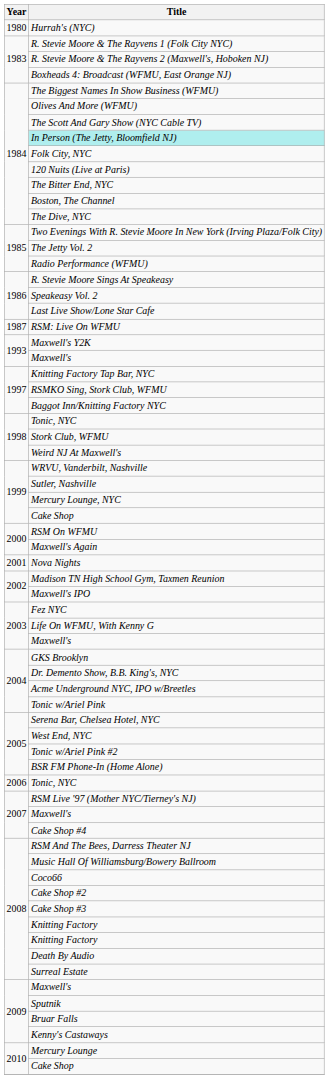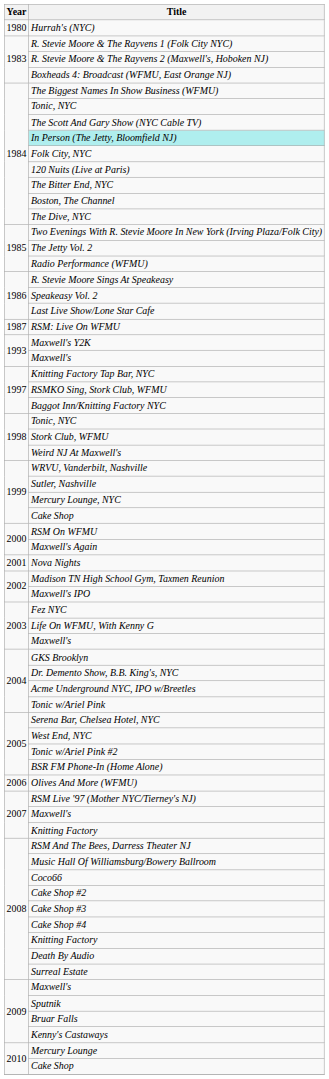(84, 106) Olives And More (WFMU) -> (54, 106) Tonic, NYC
(54, 783) Tonic, NYC -> (84, 783) Olives And More (WFMU)
(59, 830) Cake Shop #4 -> (64, 830) Knitting Factory
(64, 924) Knitting Factory -> (59, 924) Cake Shop #4
